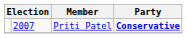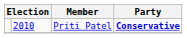(24, 26) 2007 -> (24, 26) 2010
